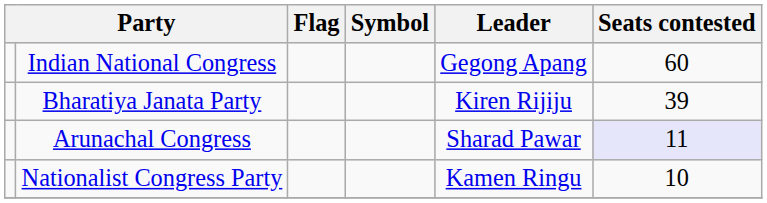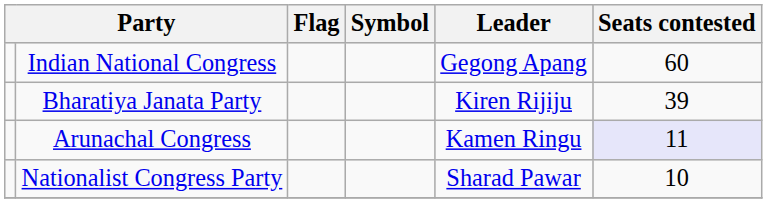(514, 139) Sharad Pawar -> (514, 139) Kamen Ringu
(514, 178) Kamen Ringu -> (514, 178) Sharad Pawar
